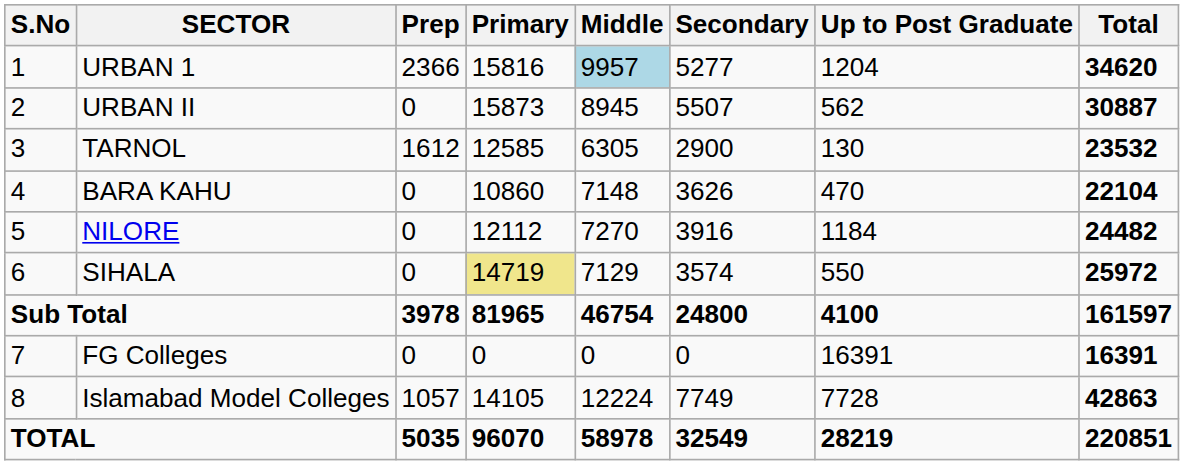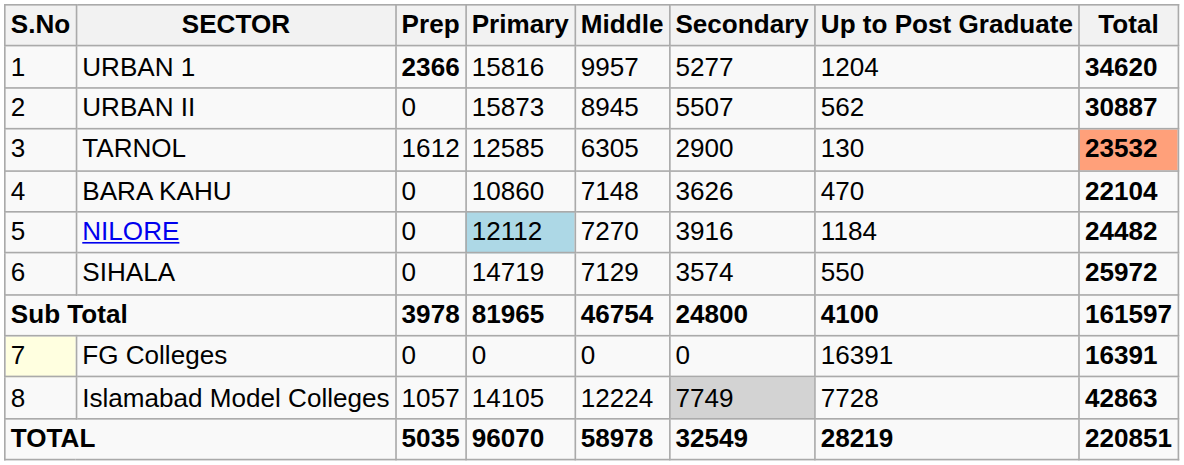(431, 66) normal -> (431, 66) bold
(610, 66) lightblue background -> (610, 66) no background
(1121, 149) no background -> (1121, 149) lightsalmon background
(507, 231) no background -> (507, 231) lightblue background
(508, 273) khaki background -> (508, 273) no background
(18, 356) no background -> (18, 356) lightyellow background
(704, 397) no background -> (704, 397) lightgrey background
